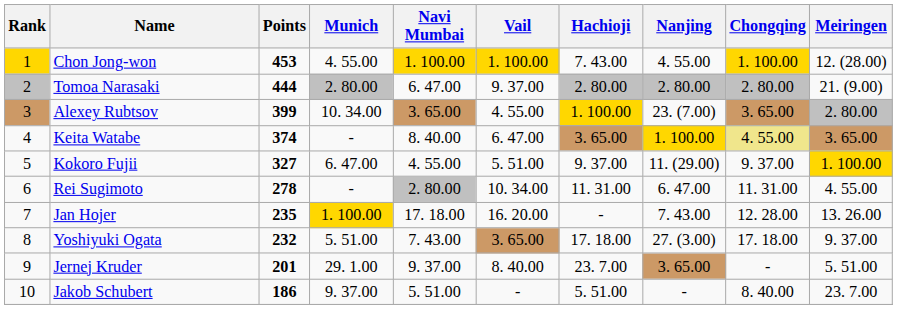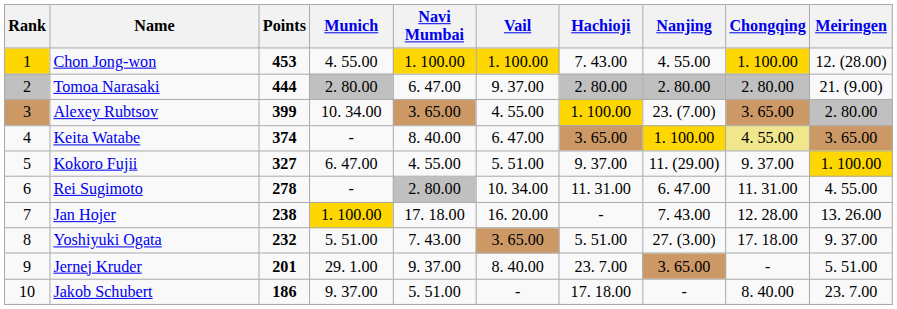(284, 214) 235 -> (284, 214) 238
(601, 240) 17. 18.00 -> (601, 240) 5. 51.00
(601, 291) 5. 51.00 -> (601, 291) 17. 18.00
